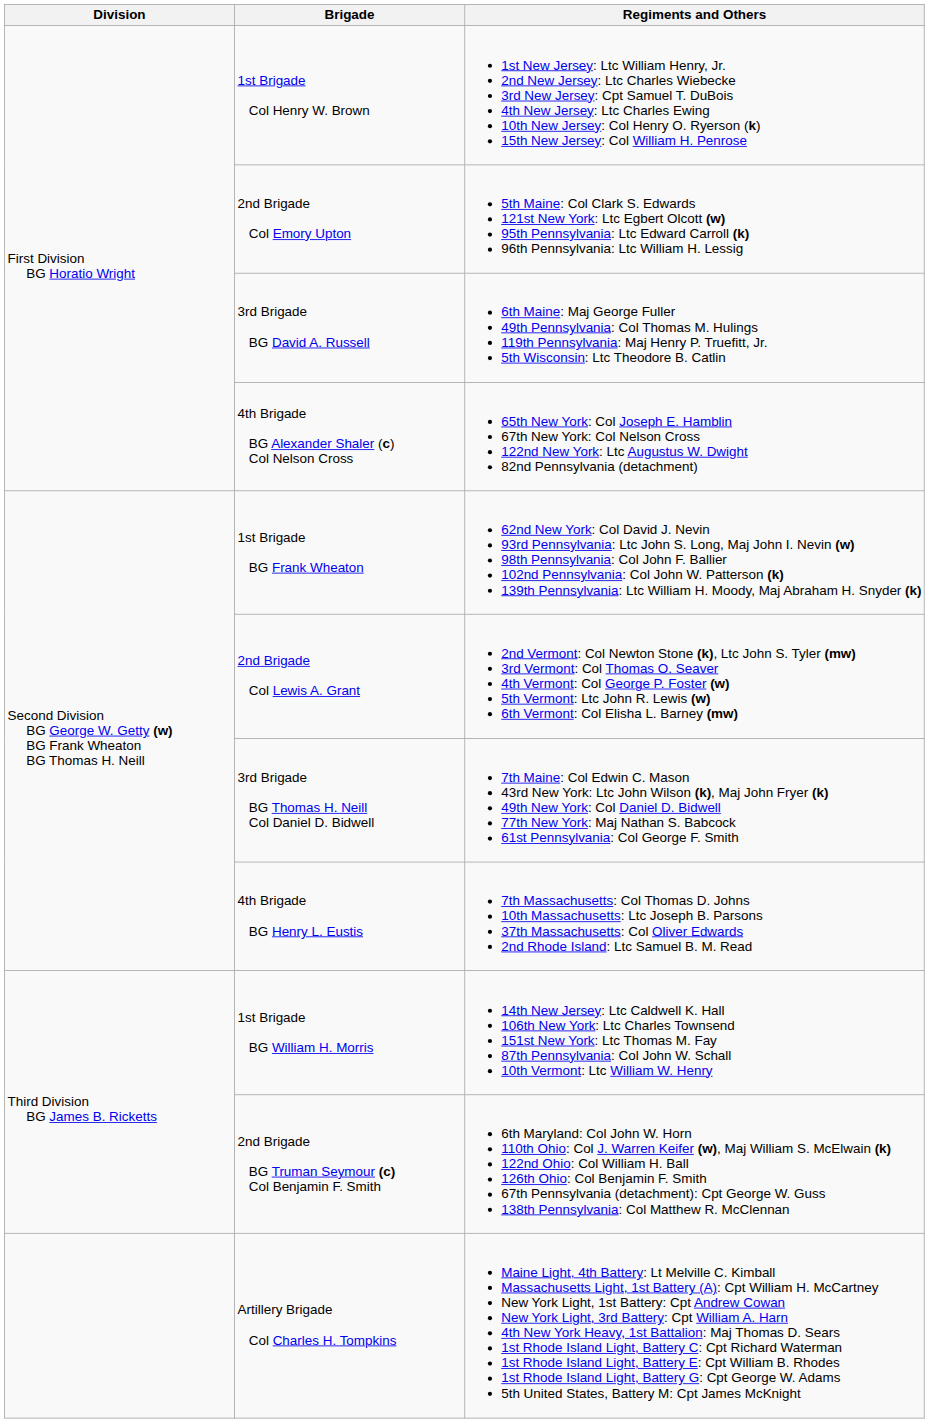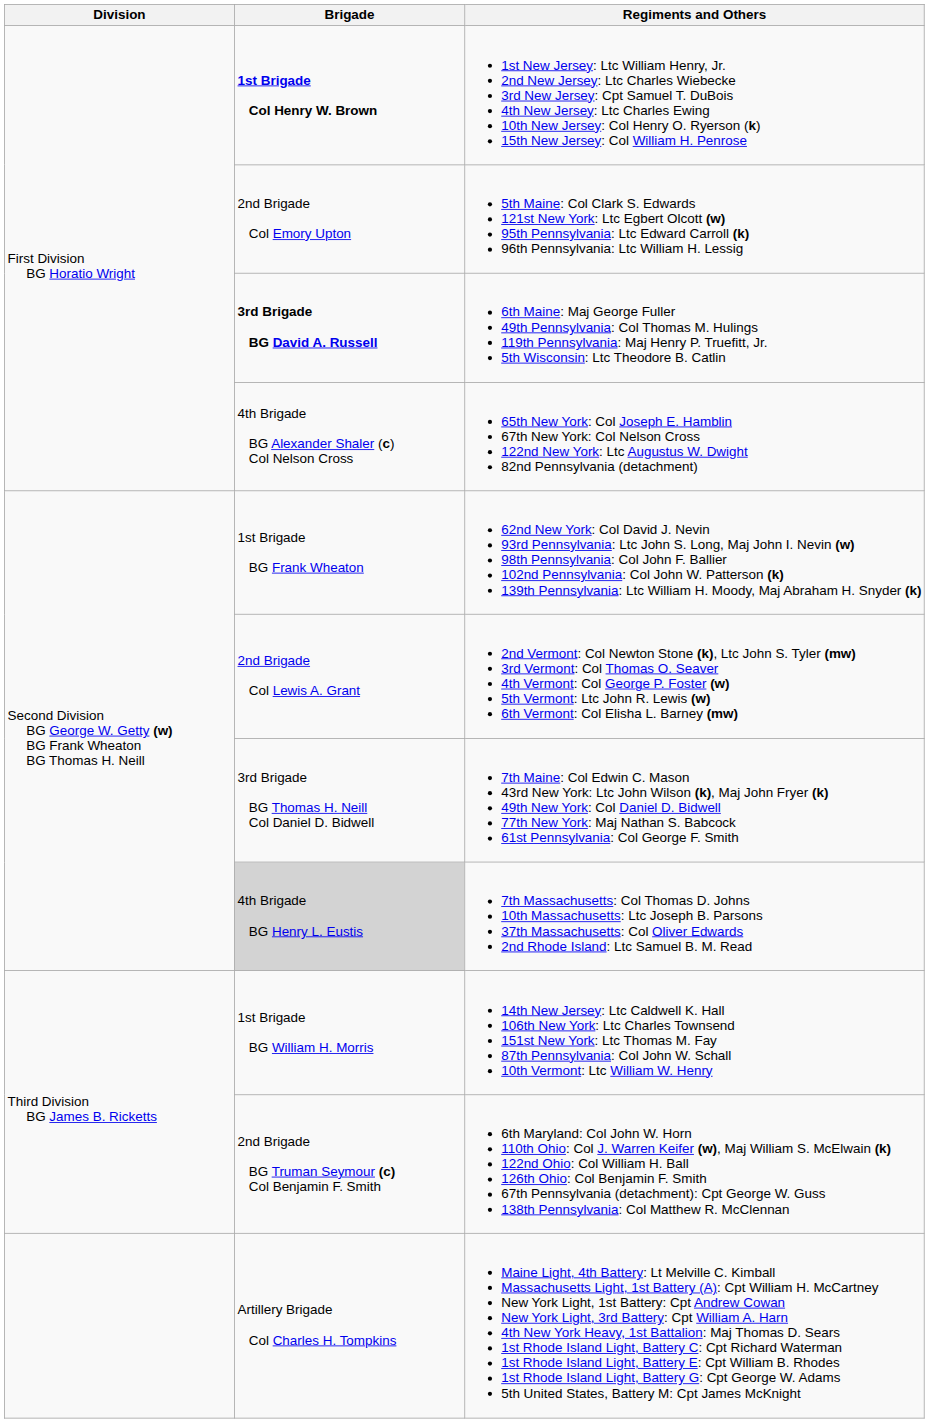(304, 95) normal -> (307, 95) bold
(304, 327) normal -> (308, 327) bold
(300, 916) no background -> (300, 916) lightgrey background
